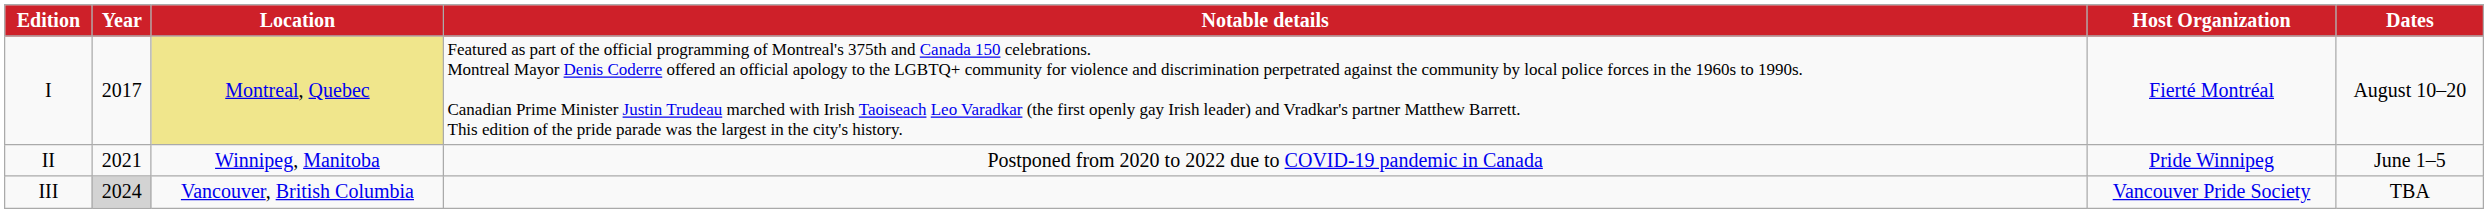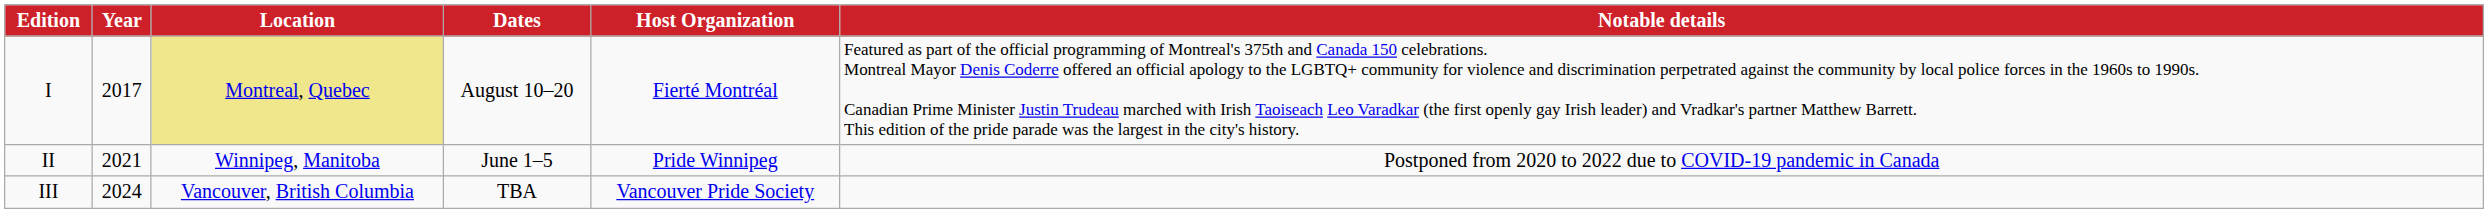columns swapped: (2410, 20) <-> (1265, 20)
(122, 191) lightgrey background -> (122, 191) no background
